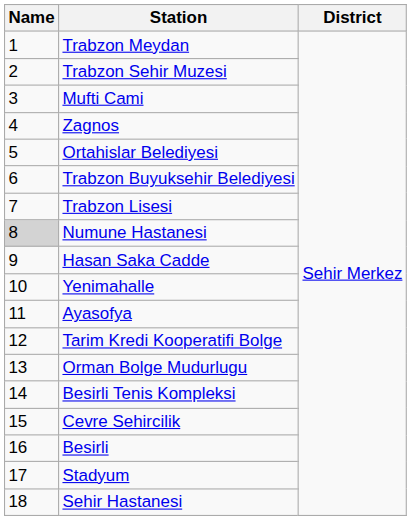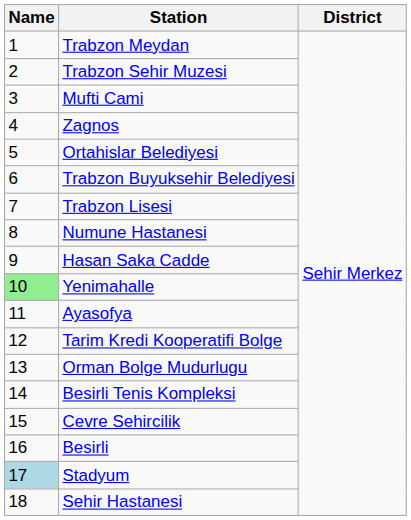(13, 233) lightgrey background -> (13, 233) no background
(18, 286) no background -> (18, 286) lightgreen background
(18, 475) no background -> (18, 475) lightblue background
